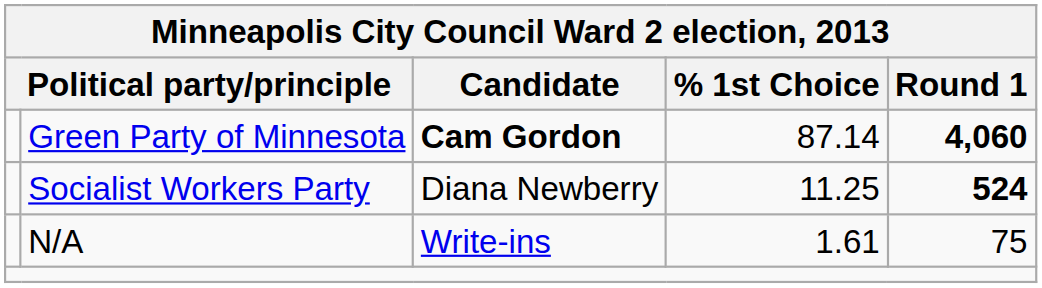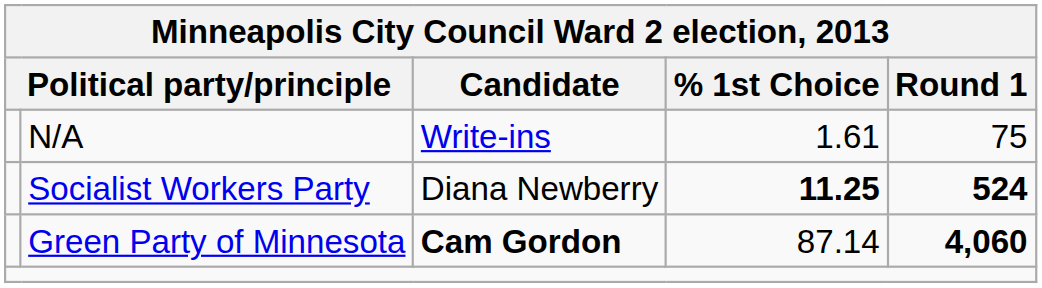rows swapped: (217, 136) <-> (56, 241)
(840, 189) normal -> (839, 189) bold
